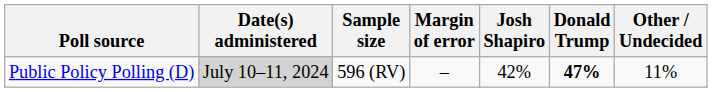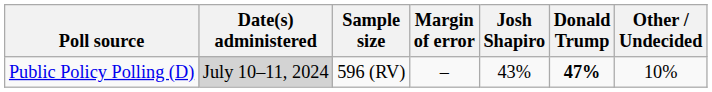(514, 71) 42% -> (514, 71) 43%
(661, 71) 11% -> (661, 71) 10%
